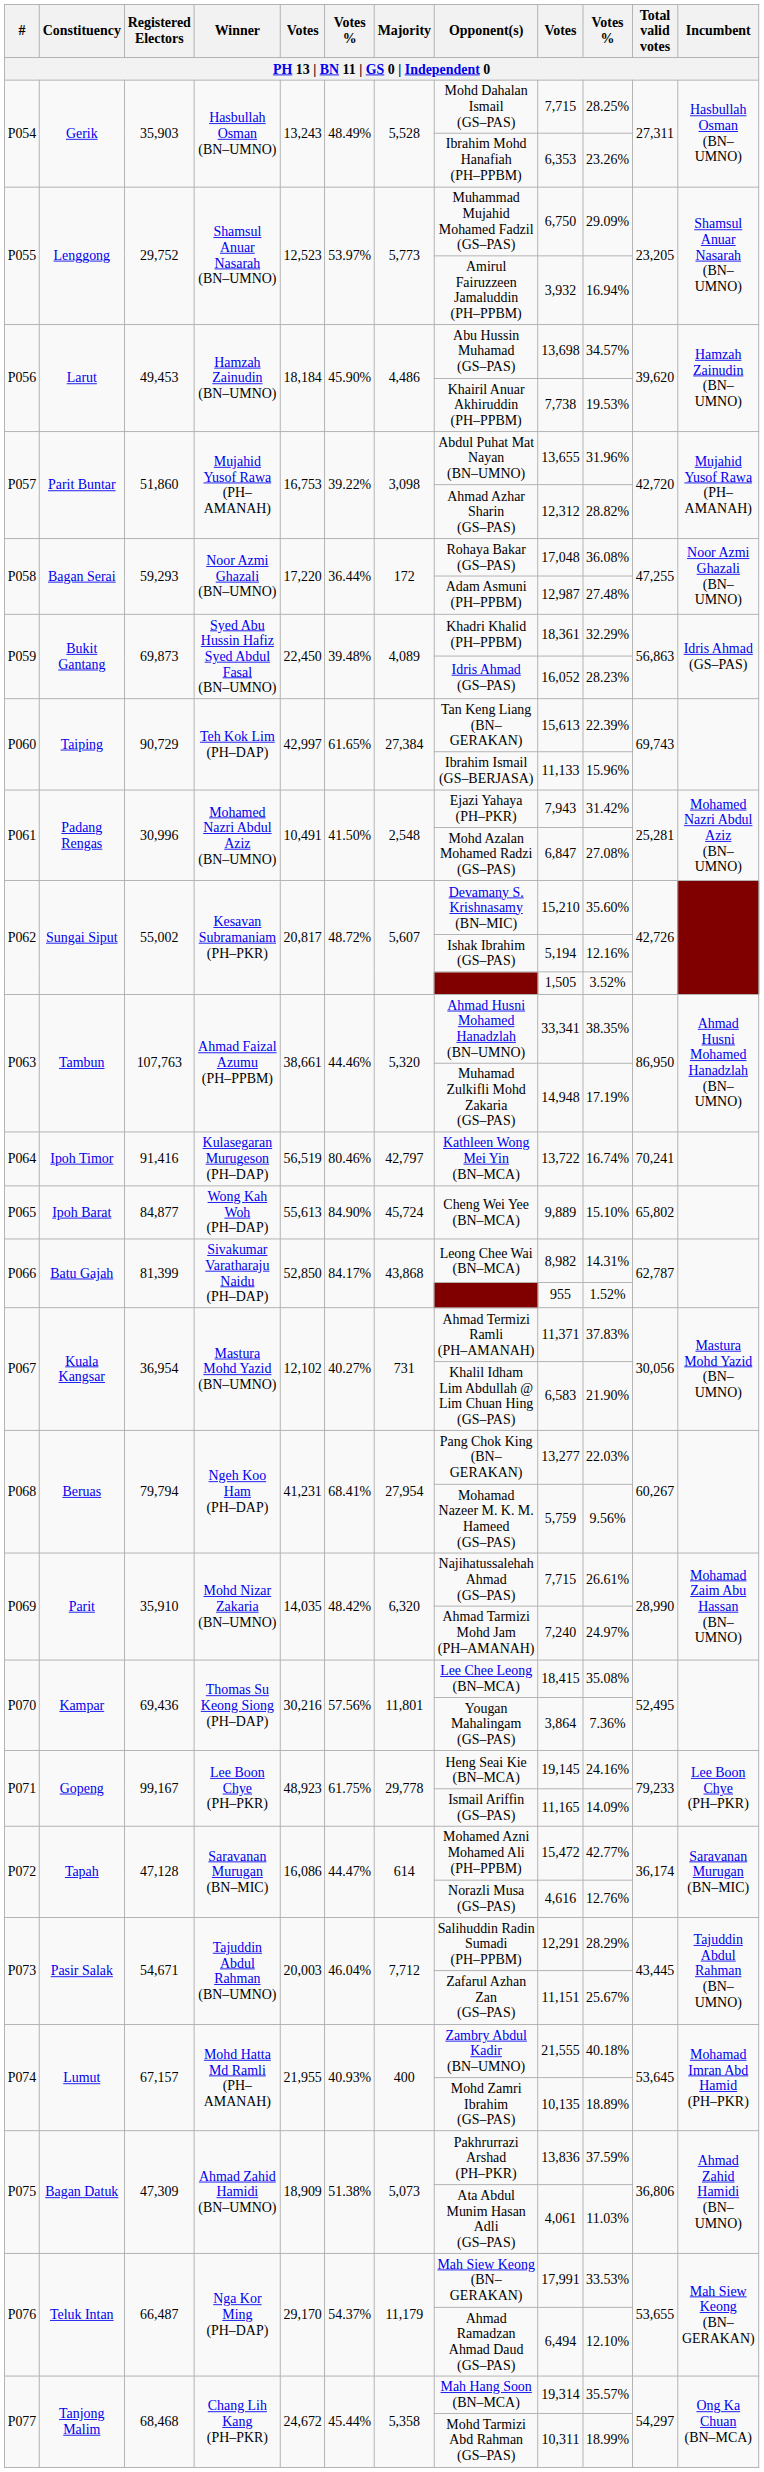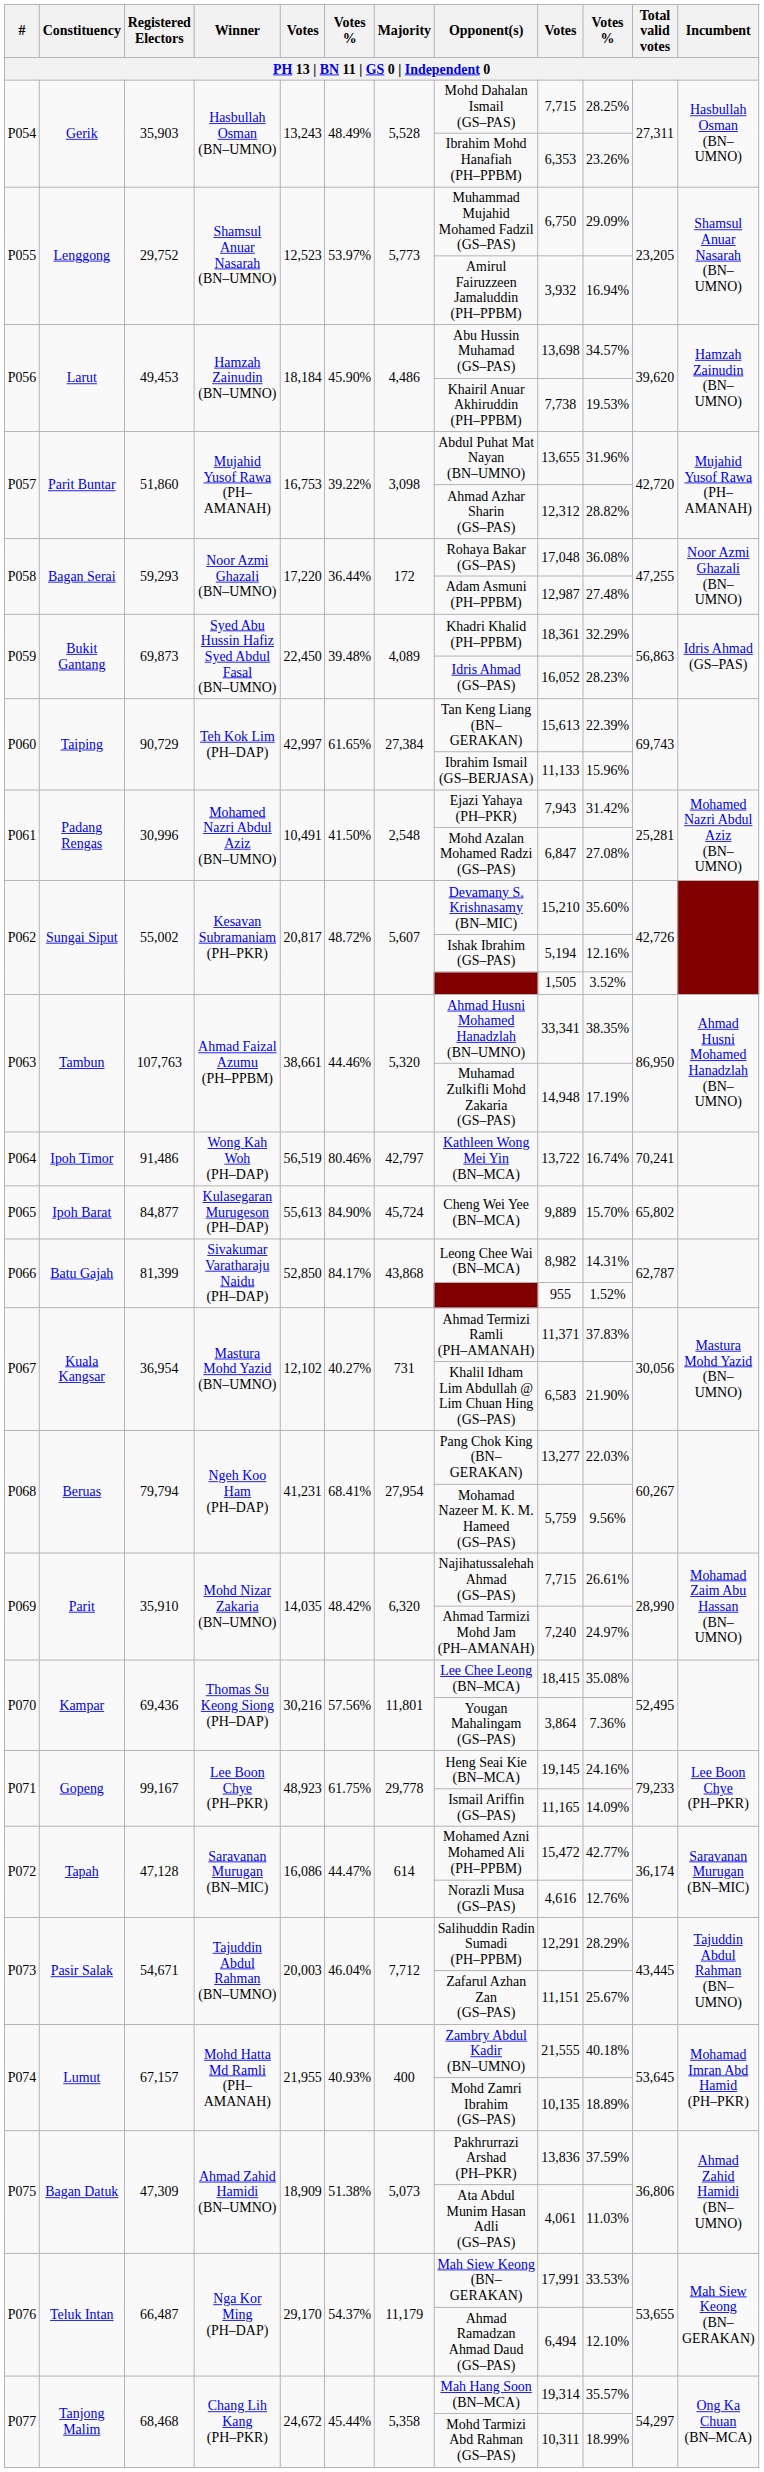(159, 1158) 91,416 -> (159, 1158) 91,486
(237, 1158) Kulasegaran Murugeson (PH–DAP) -> (237, 1158) Wong Kah Woh (PH–DAP)
(237, 1212) Wong Kah Woh (PH–DAP) -> (237, 1212) Kulasegaran Murugeson (PH–DAP)
(608, 1212) 15.10% -> (608, 1212) 15.70%
